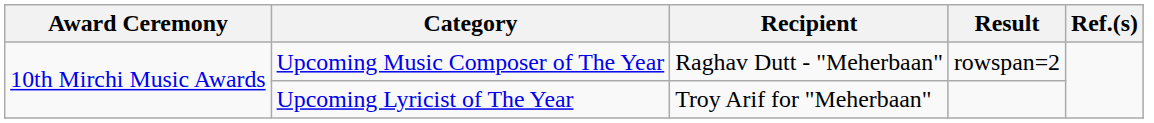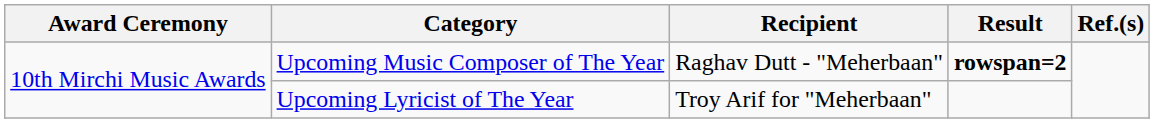(1007, 61) normal -> (1010, 61) bold
